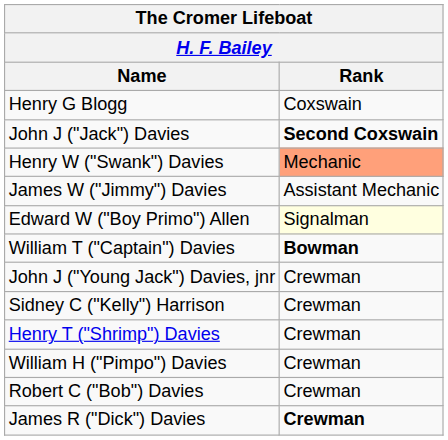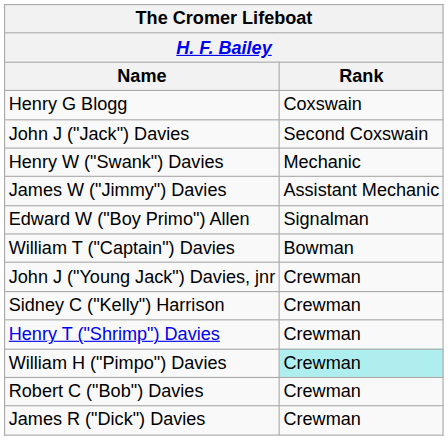(361, 133) bold -> (356, 133) normal
(322, 162) lightsalmon background -> (322, 162) no background
(326, 219) lightyellow background -> (326, 219) no background
(321, 248) bold -> (319, 248) normal
(322, 362) no background -> (322, 362) paleturquoise background
(324, 420) bold -> (322, 420) normal
